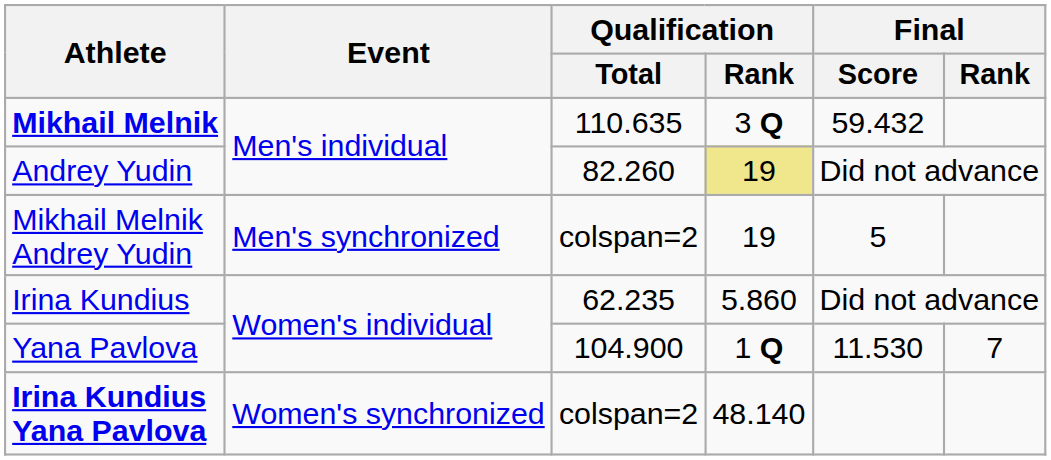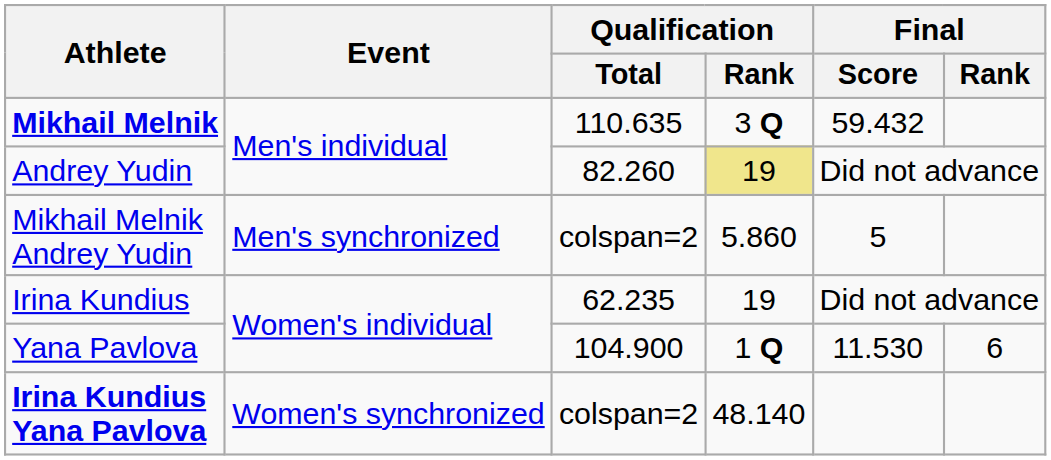(759, 236) 19 -> (759, 236) 5.860
(759, 301) 5.860 -> (759, 301) 19
(995, 349) 7 -> (995, 349) 6
